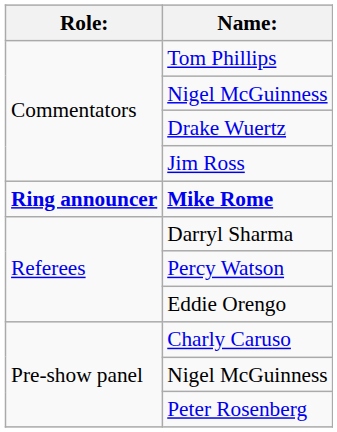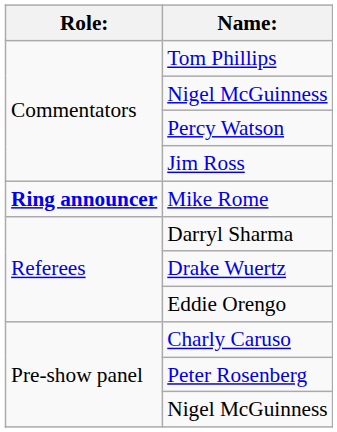(227, 128) Drake Wuertz -> (226, 128) Percy Watson
(220, 198) bold -> (218, 198) normal
(226, 268) Percy Watson -> (227, 268) Drake Wuertz
(247, 374) Nigel McGuinness -> (237, 374) Peter Rosenberg
(237, 409) Peter Rosenberg -> (247, 409) Nigel McGuinness
